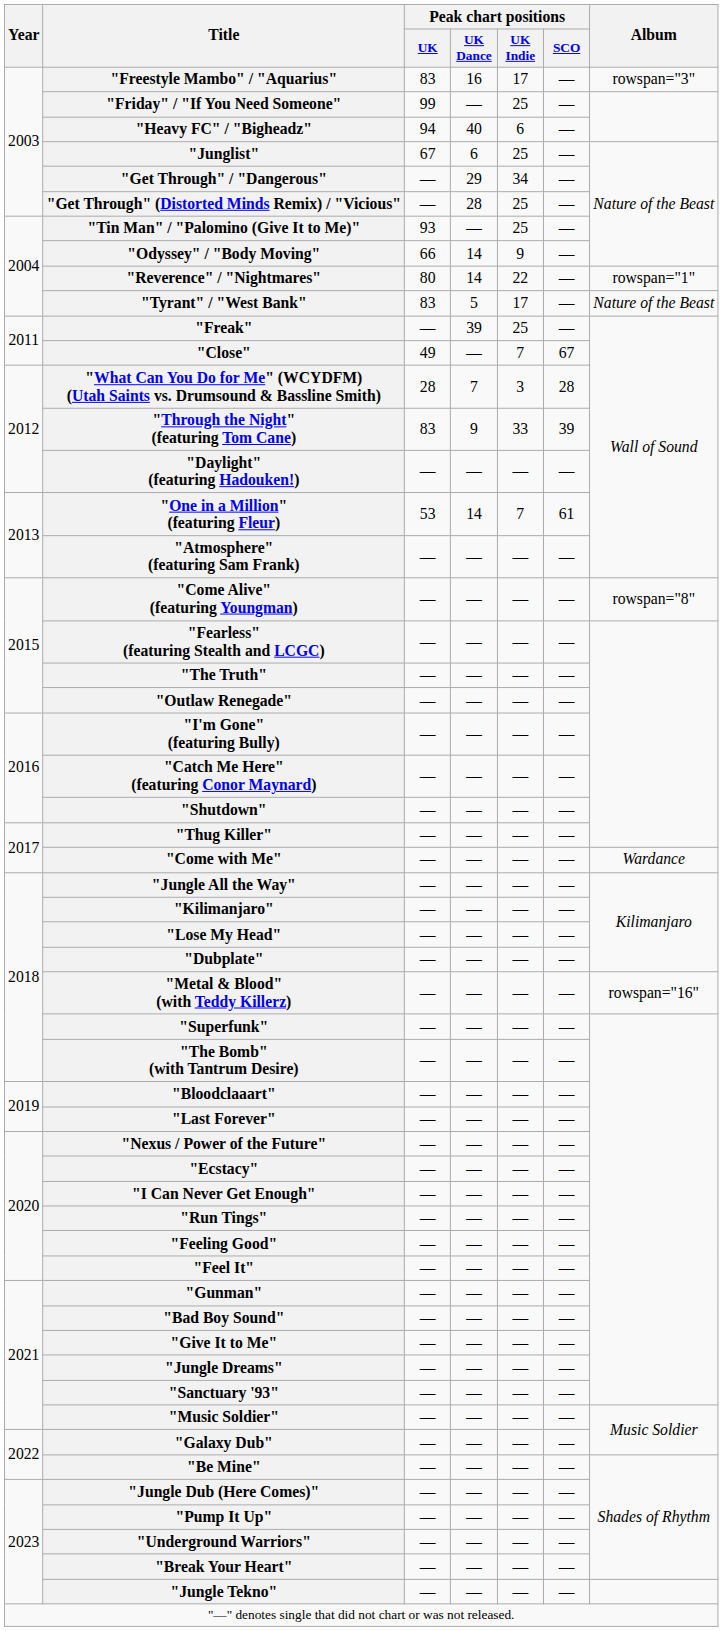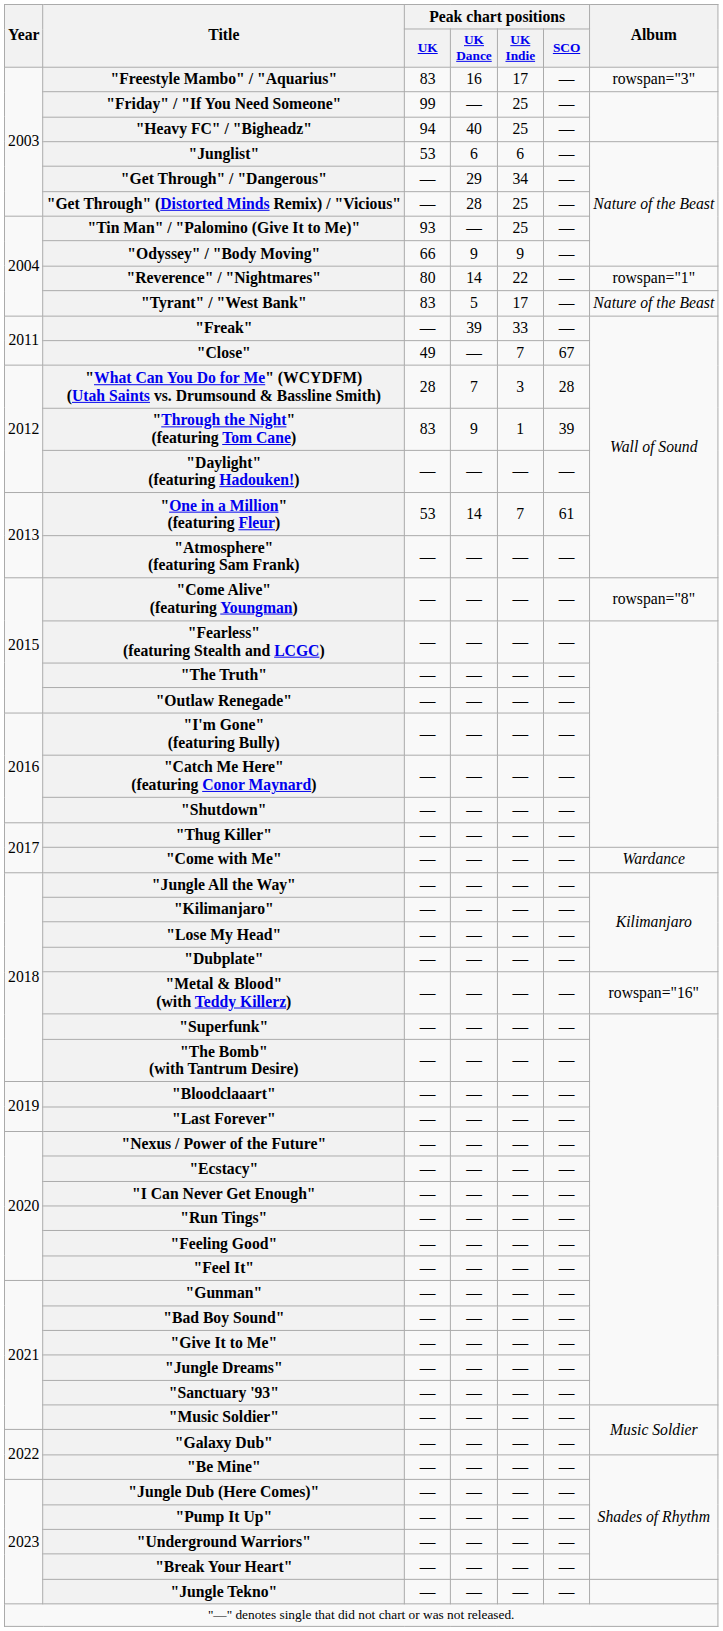(520, 129) 6 -> (520, 129) 25
(428, 154) 67 -> (428, 154) 53
(520, 154) 25 -> (520, 154) 6
(474, 253) 14 -> (474, 253) 9
(520, 328) 25 -> (520, 328) 33
(520, 429) 33 -> (520, 429) 1
